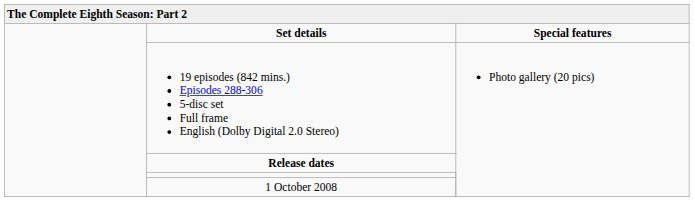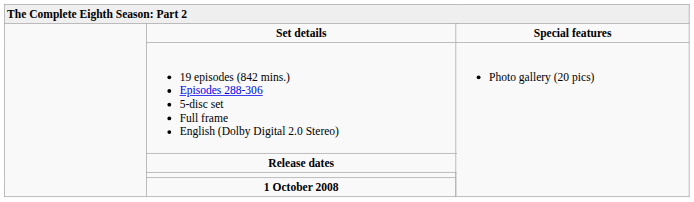(301, 187) normal -> (301, 187) bold
